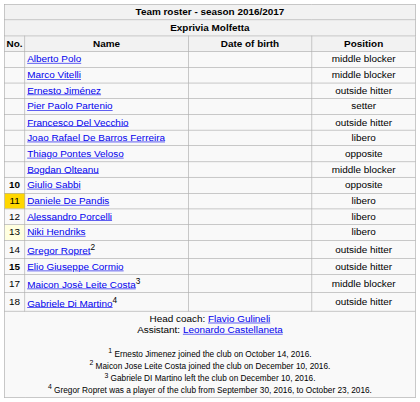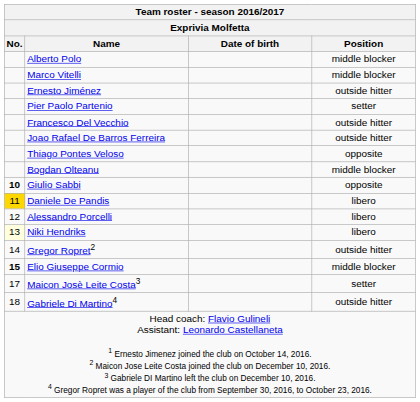(364, 138) libero -> (364, 138) outside hitter
(364, 266) outside hitter -> (364, 266) middle blocker
(364, 283) middle blocker -> (364, 283) setter
